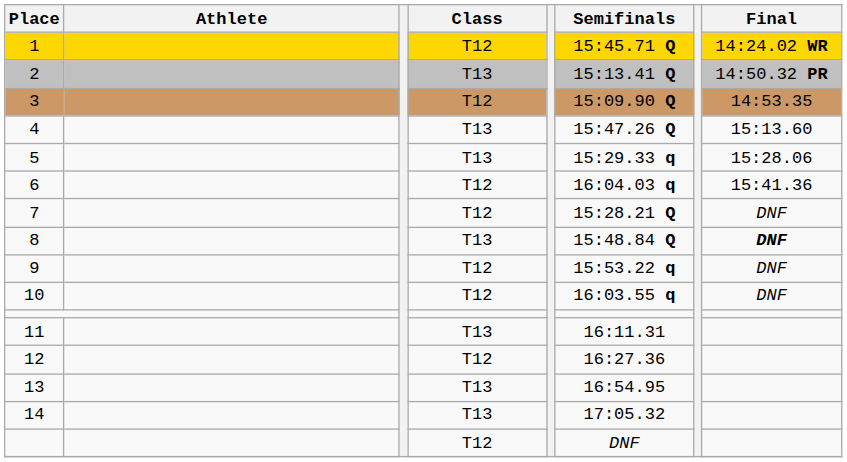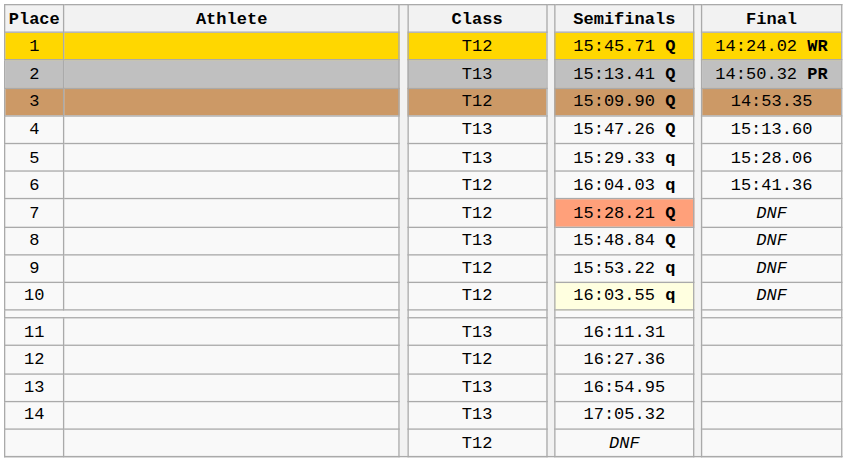(624, 213) no background -> (624, 213) lightsalmon background
(772, 241) bold -> (772, 241) normal
(624, 296) no background -> (624, 296) lightyellow background
